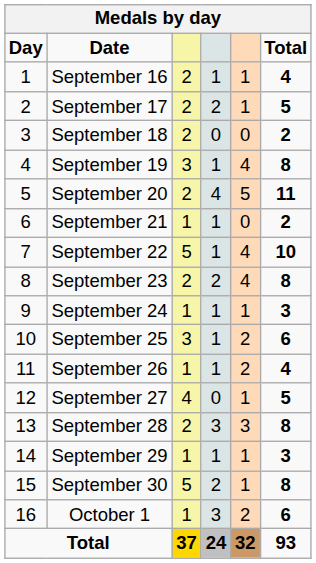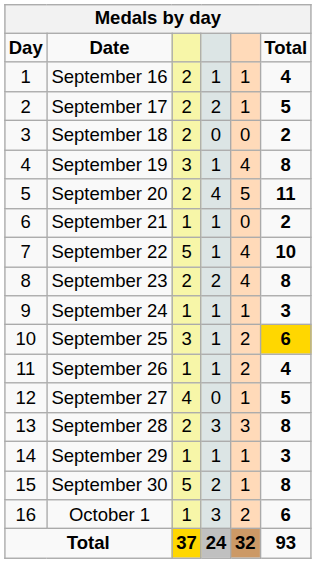(286, 339) no background -> (286, 339) gold background
